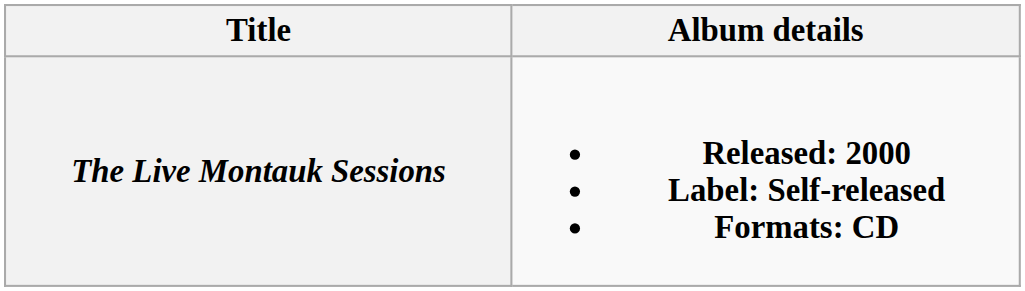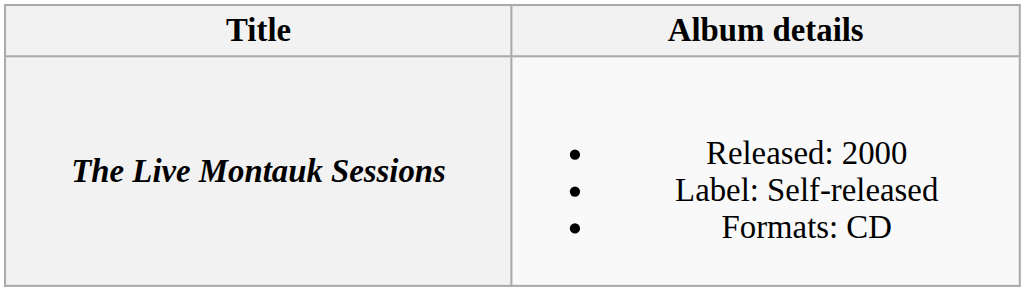(766, 190) bold -> (766, 190) normal
